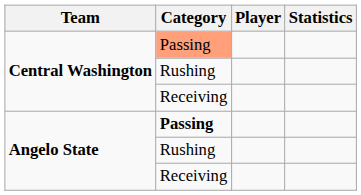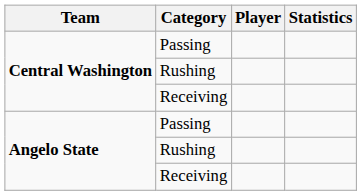(185, 44) lightsalmon background -> (185, 44) no background
(187, 123) bold -> (185, 123) normal
